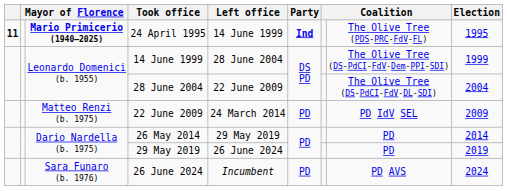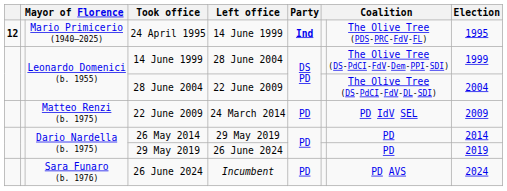(12, 33) 11 -> (12, 33) 12
(77, 33) bold -> (77, 33) normal
